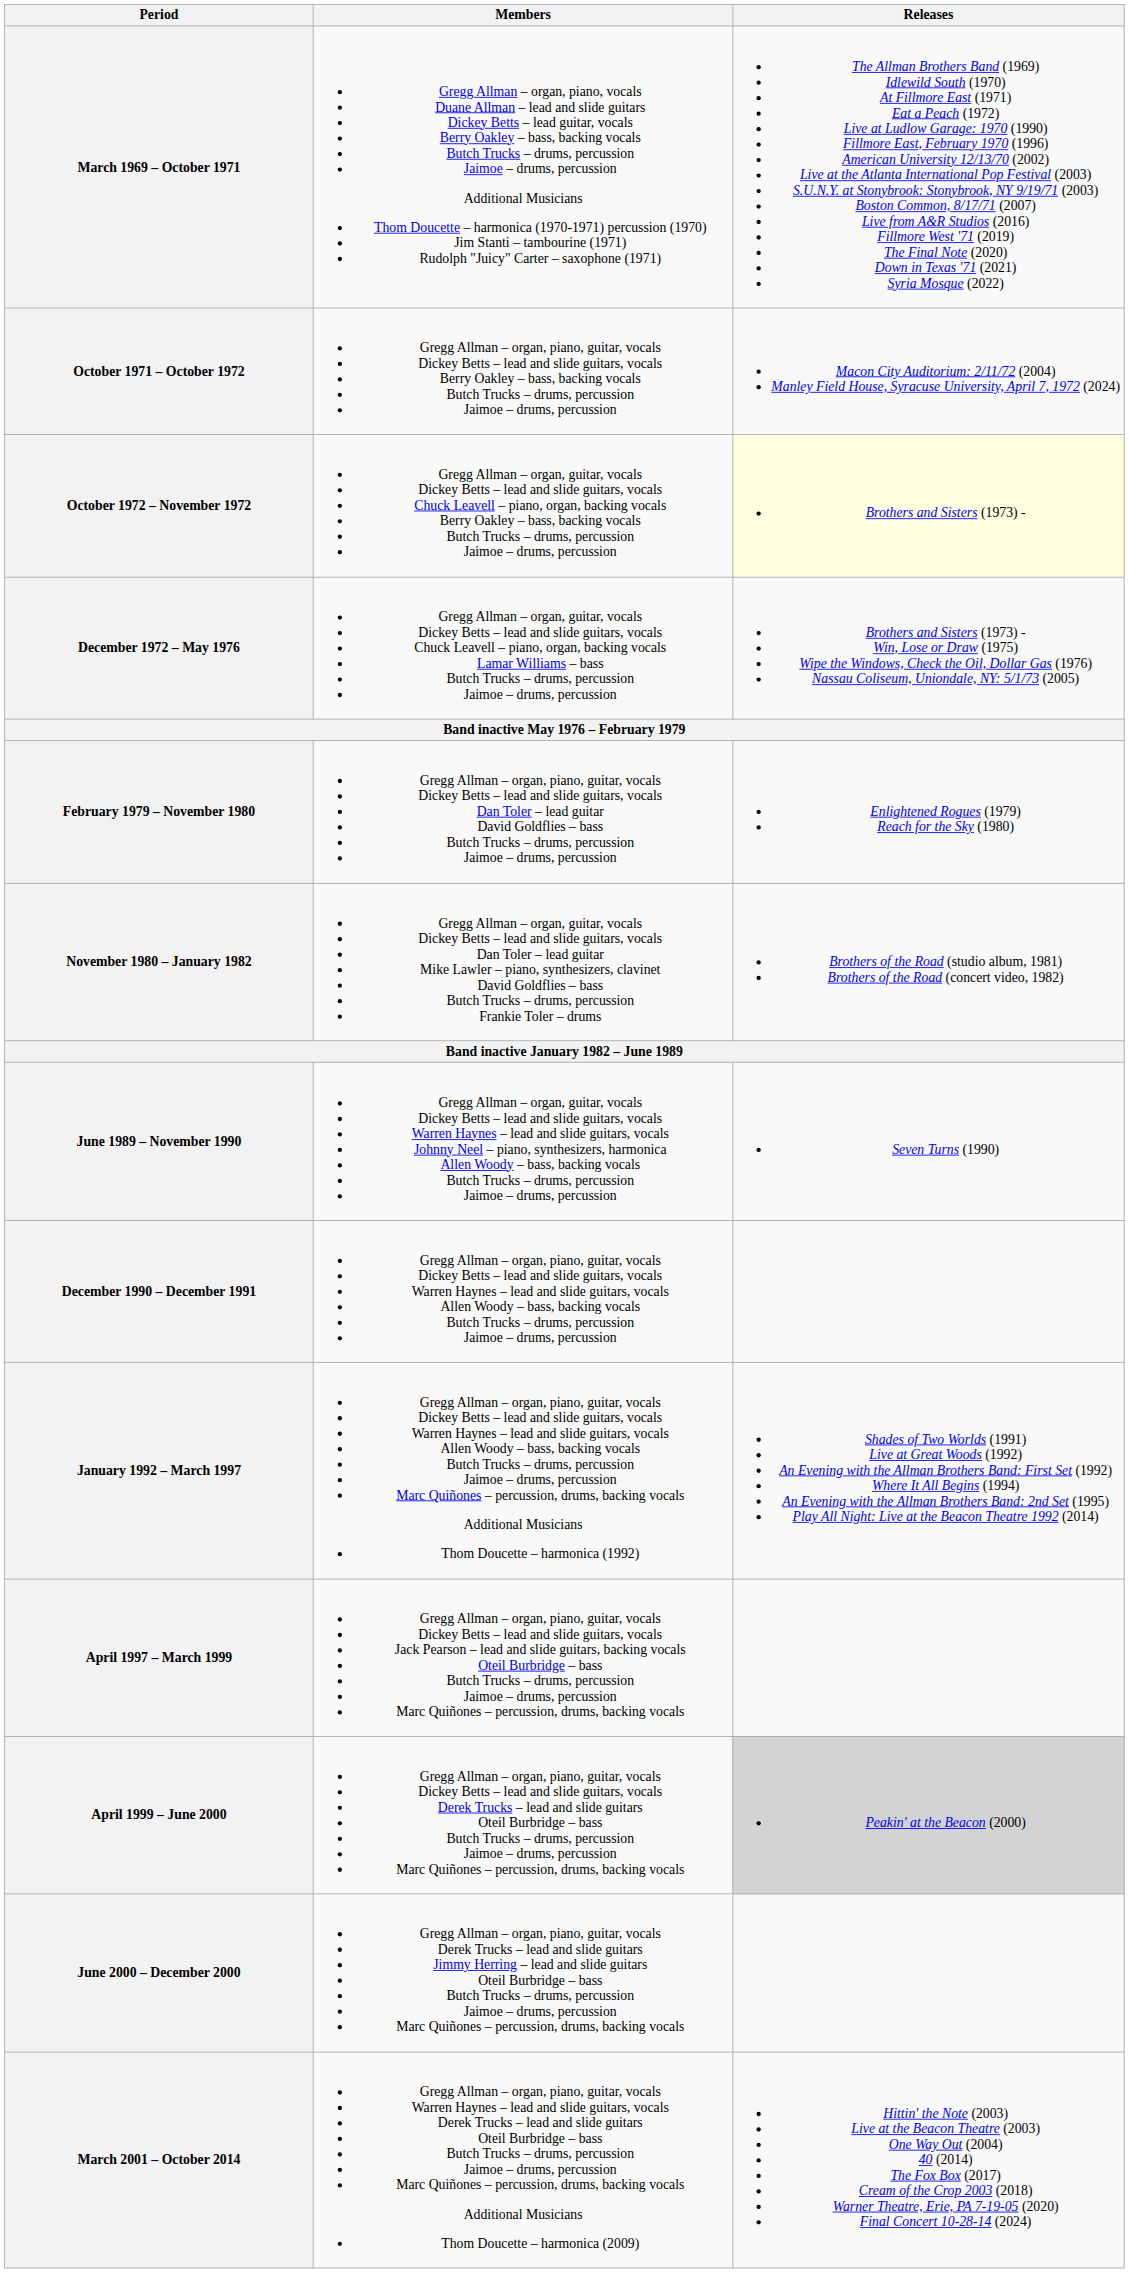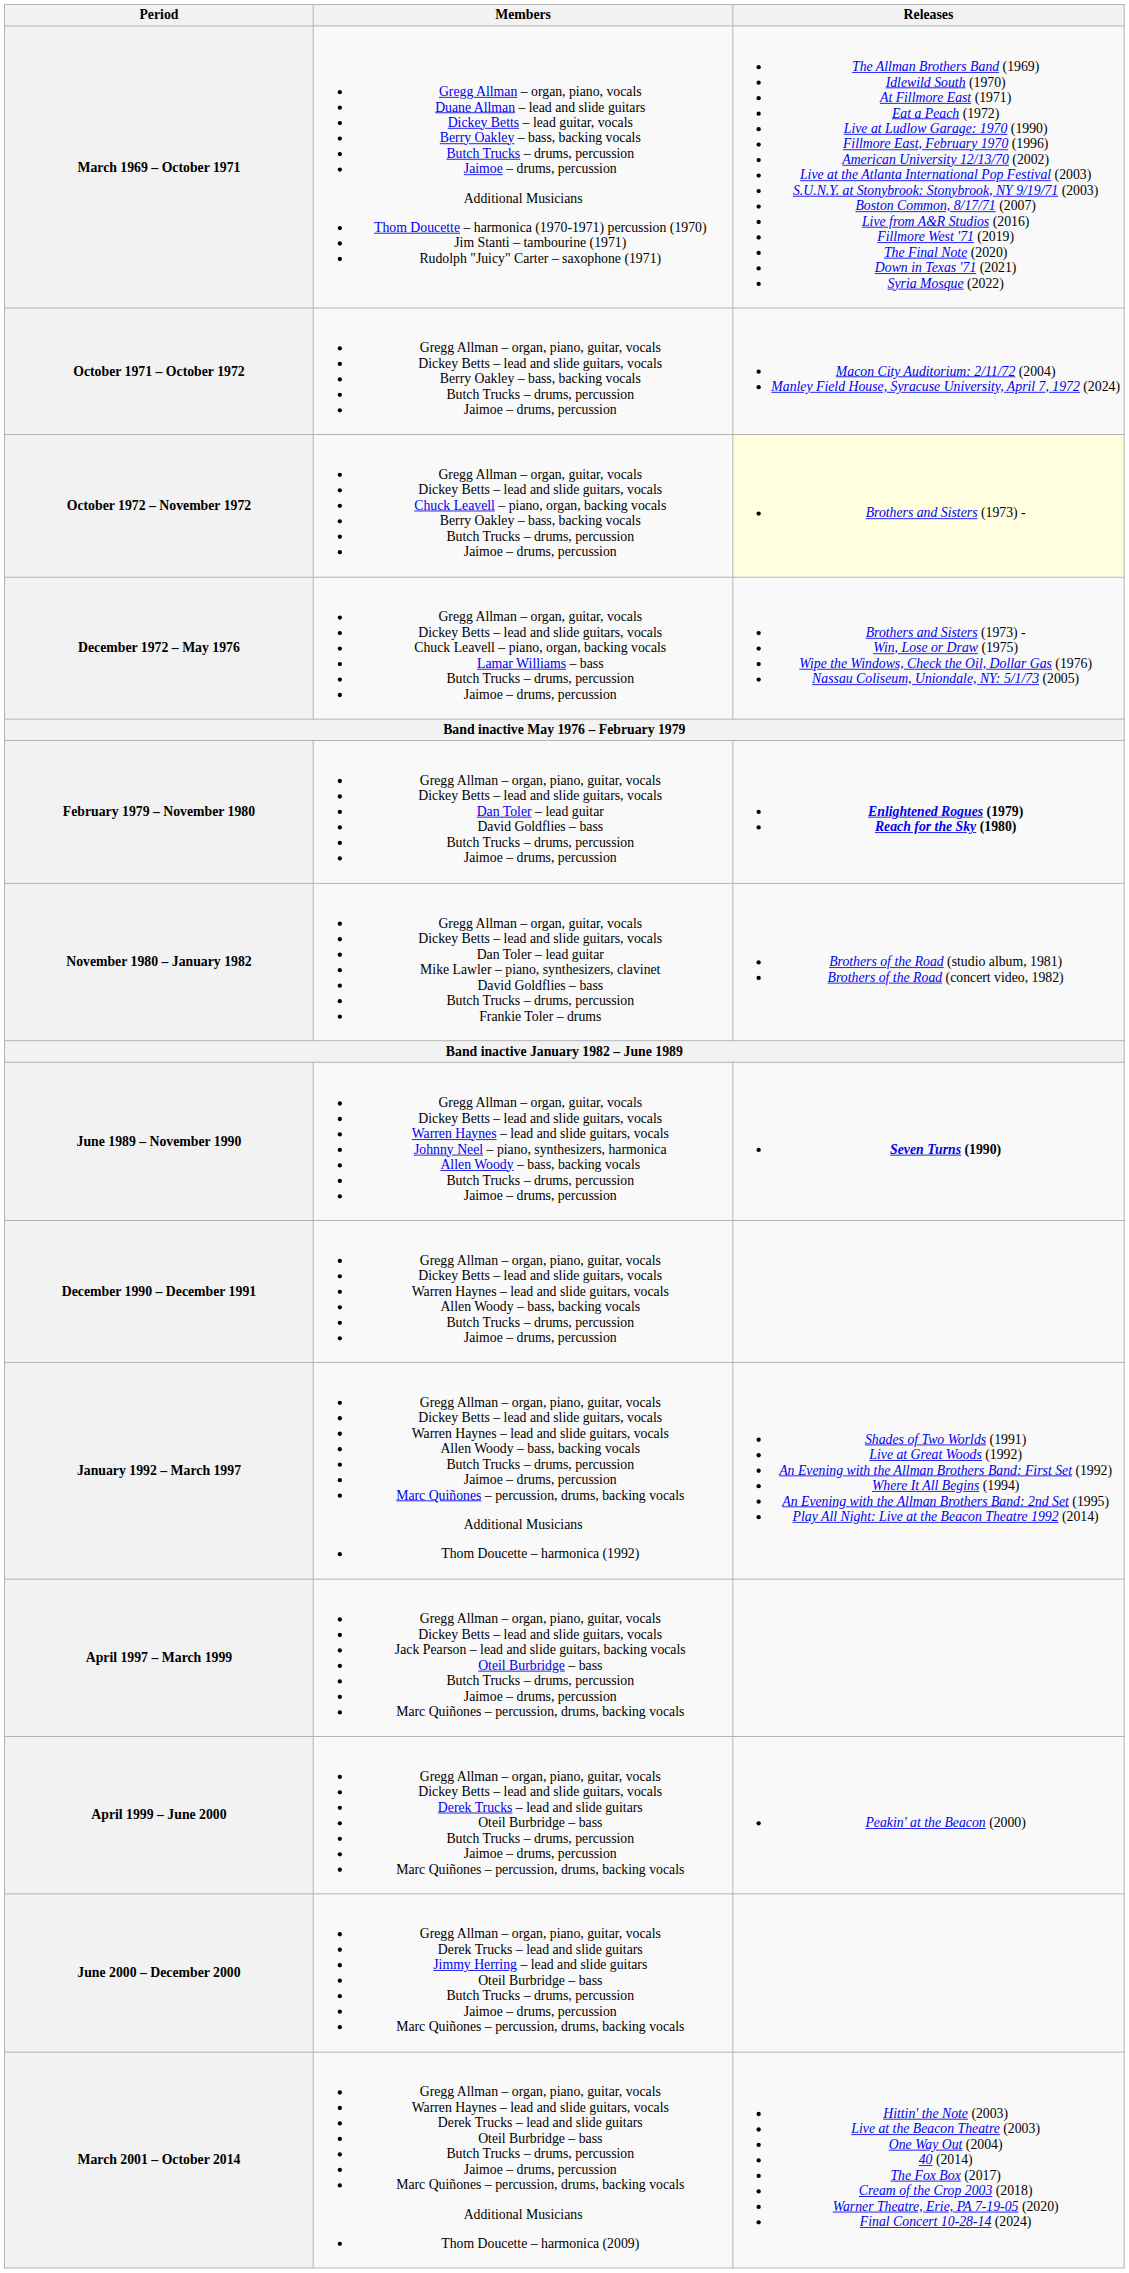(928, 820) normal -> (928, 820) bold
(928, 1149) normal -> (928, 1149) bold
(928, 1823) lightgrey background -> (928, 1823) no background
